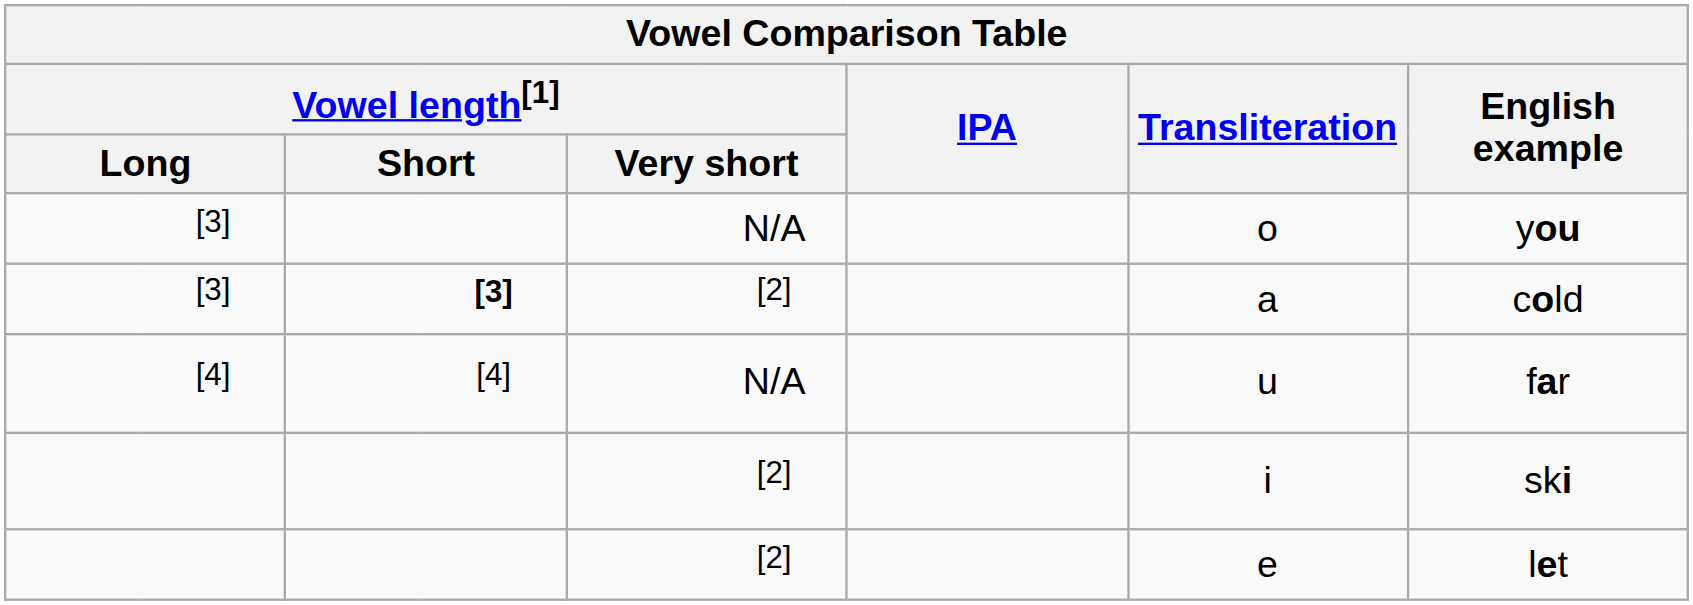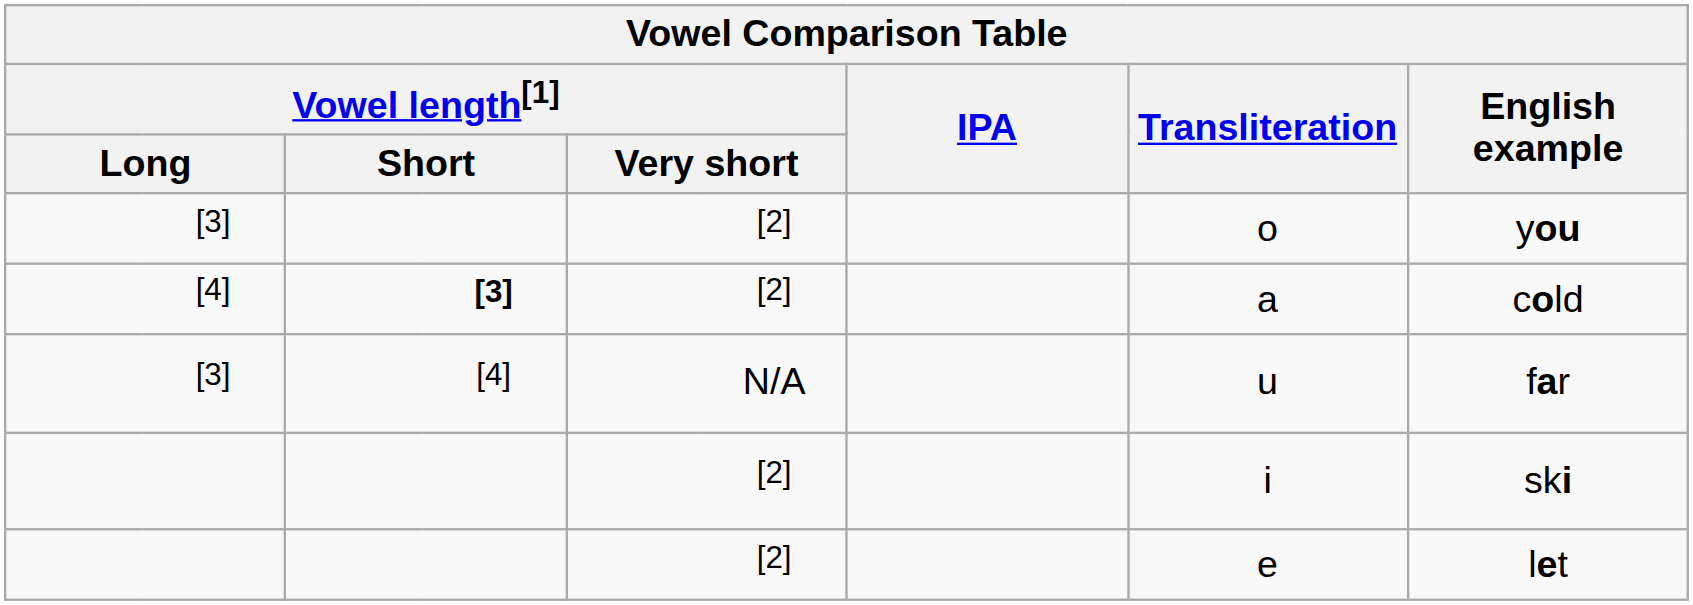(774, 228) N/A -> (774, 221) [2]
(213, 290) [3] -> (213, 290) [4]
(213, 374) [4] -> (213, 374) [3]
